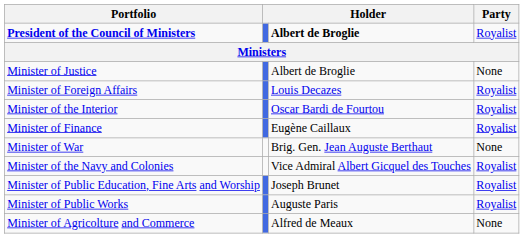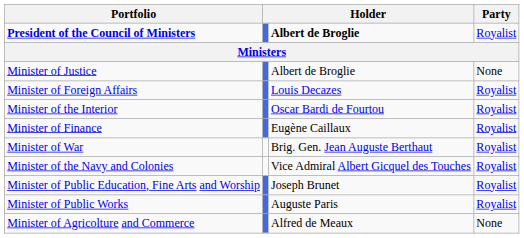(489, 147) None -> (496, 147) Royalist
